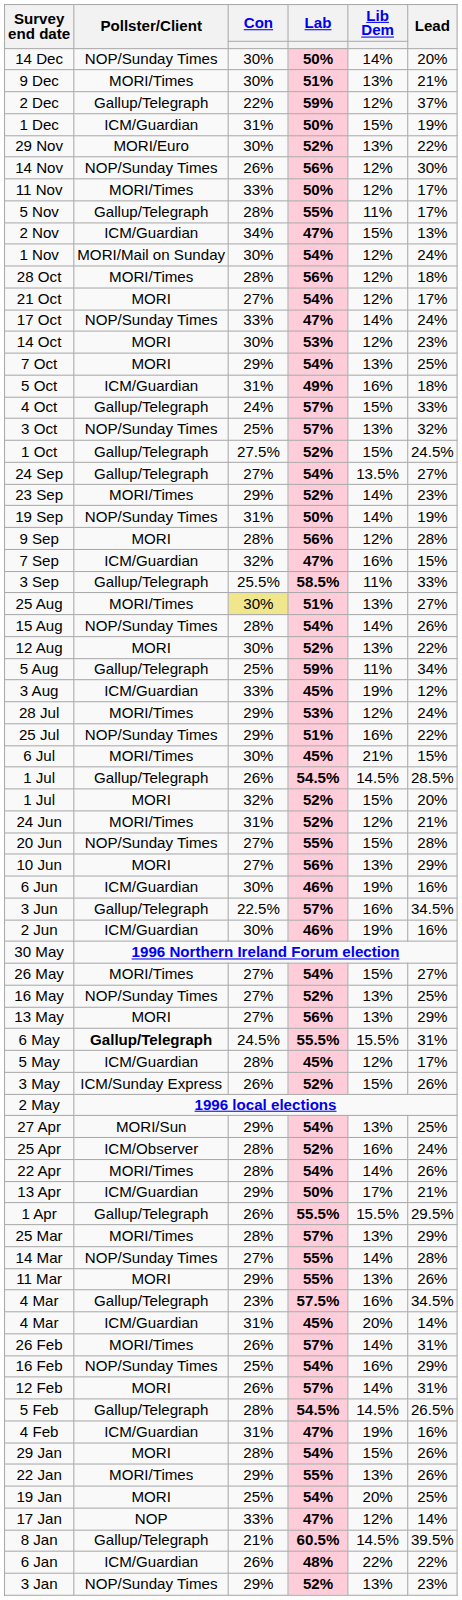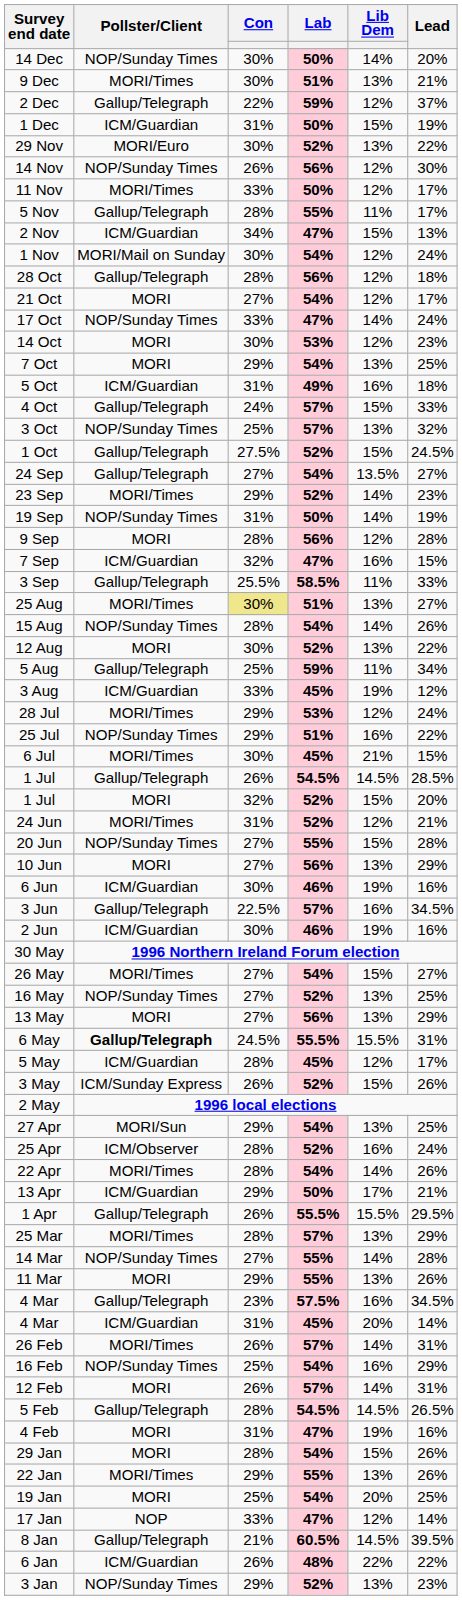(151, 277) MORI/Times -> (151, 277) Gallup/Telegraph
(151, 1432) ICM/Guardian -> (151, 1432) MORI
